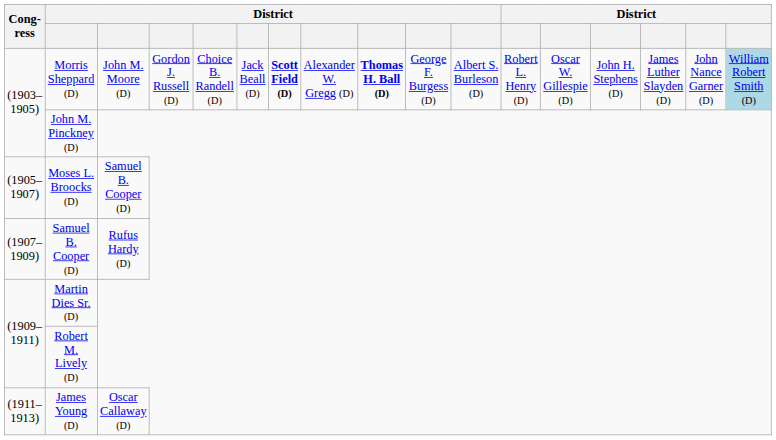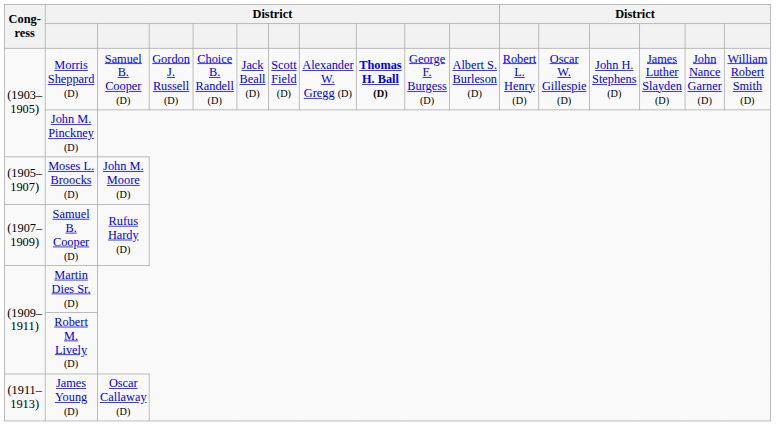(123, 79) John M. Moore (D) -> (123, 79) Samuel B. Cooper (D)
(285, 79) bold -> (284, 79) normal
(749, 79) lightblue background -> (747, 79) no background
(123, 187) Samuel B. Cooper (D) -> (123, 180) John M. Moore (D)
